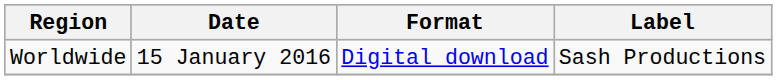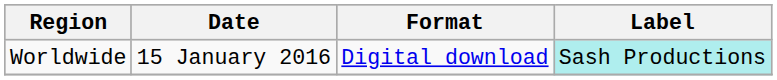(662, 58) no background -> (662, 58) paleturquoise background
